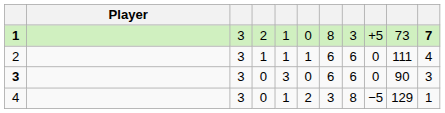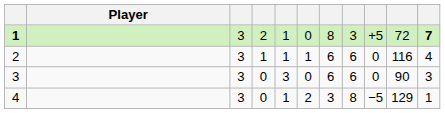(402, 35) 73 -> (402, 35) 72
(402, 56) 111 -> (402, 56) 116
(16, 77) bold -> (16, 77) normal
